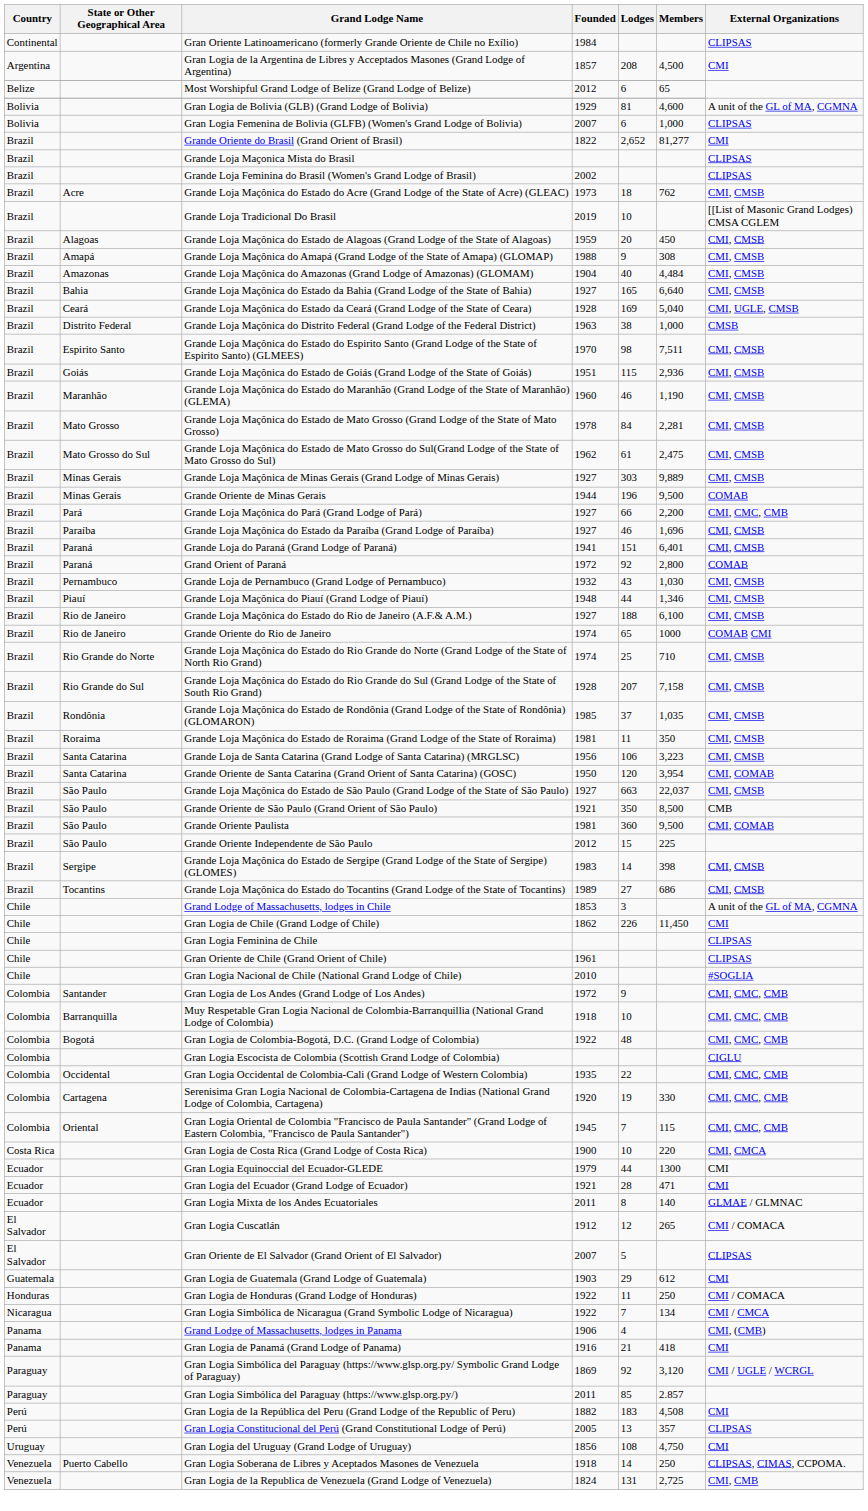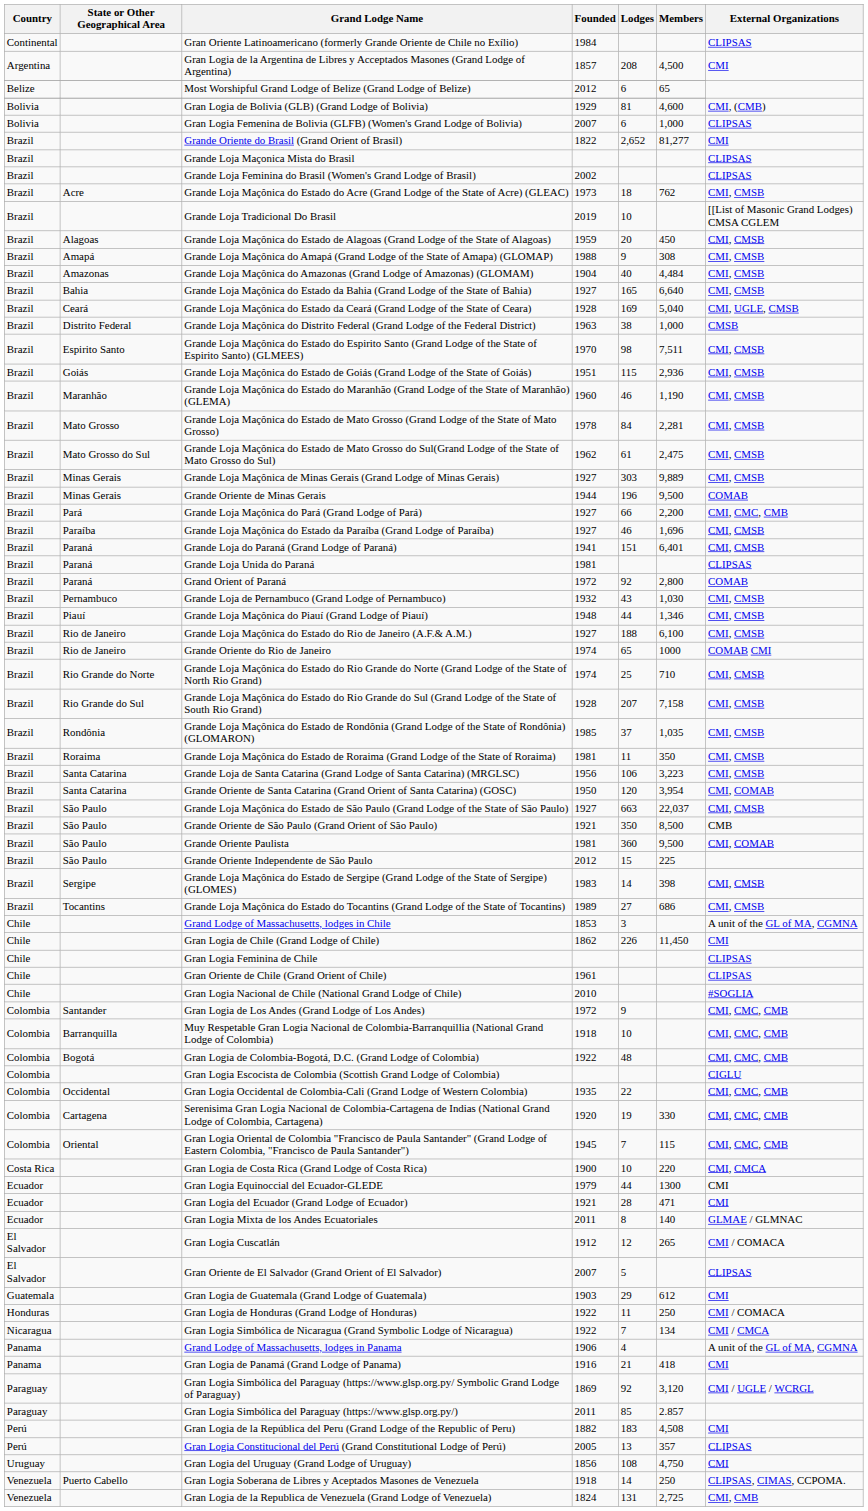(783, 106) A unit of the GL of MA, CGMNA -> (737, 106) CMI, (CMB)
+ row: (249, 564)
(737, 1330) CMI, (CMB) -> (783, 1347) A unit of the GL of MA, CGMNA
